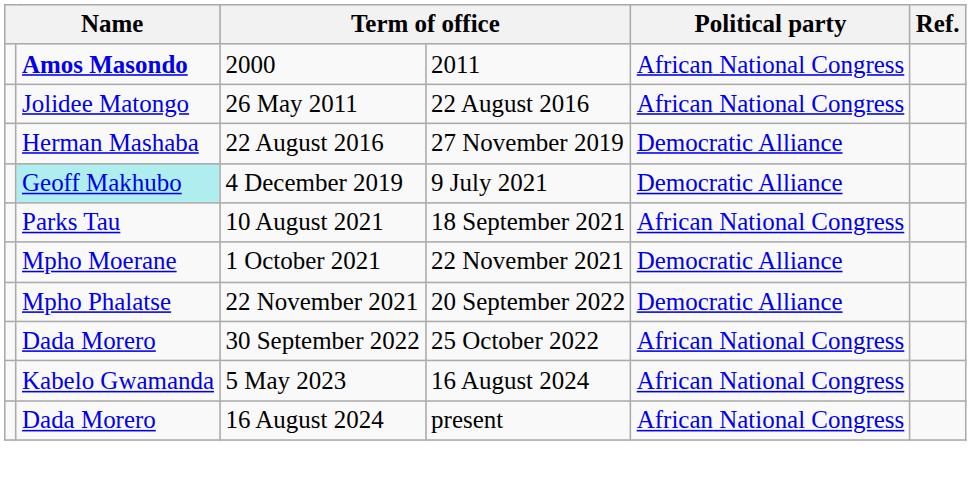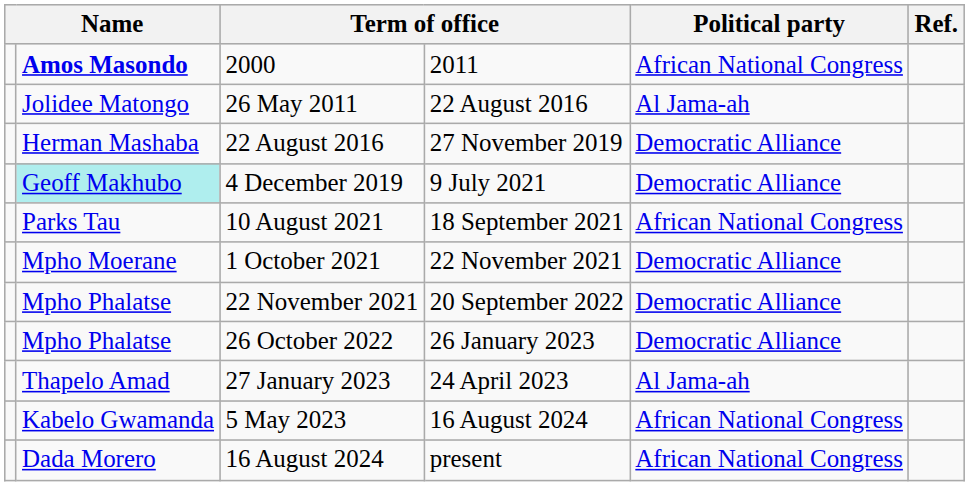(771, 103) African National Congress -> (693, 103) Al Jama-ah
- row: (323, 340)
+ row: (309, 340)
+ row: (308, 380)
